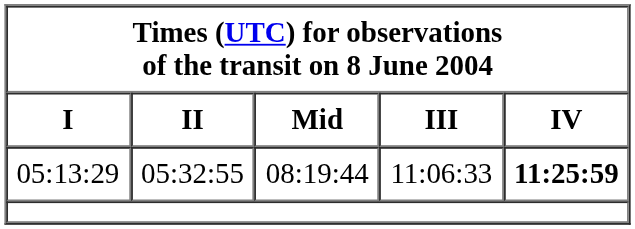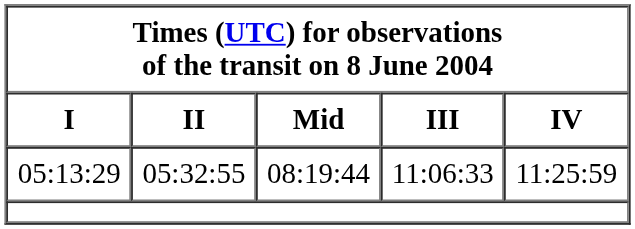(566, 173) bold -> (566, 173) normal
